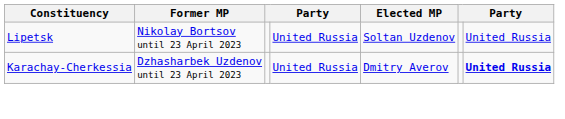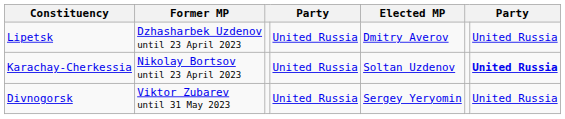(189, 37) Nikolay Bortsov until 23 April 2023 -> (200, 37) Dzhasharbek Uzdenov until 23 April 2023
(409, 37) Soltan Uzdenov -> (406, 37) Dmitry Averov
(200, 68) Dzhasharbek Uzdenov until 23 April 2023 -> (189, 68) Nikolay Bortsov until 23 April 2023
(406, 68) Dmitry Averov -> (409, 68) Soltan Uzdenov
+ row: (40, 98)
